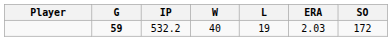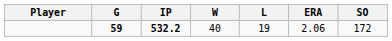(166, 29) normal -> (166, 29) bold
(313, 29) 2.03 -> (313, 29) 2.06
